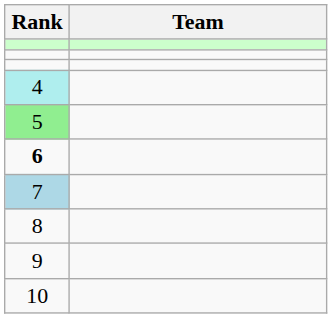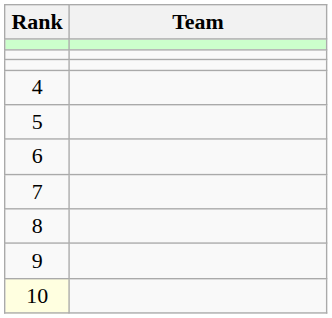(37, 86) paleturquoise background -> (37, 86) no background
(37, 121) lightgreen background -> (37, 121) no background
(37, 156) bold -> (37, 156) normal
(37, 191) lightblue background -> (37, 191) no background
(37, 295) no background -> (37, 295) lightyellow background
